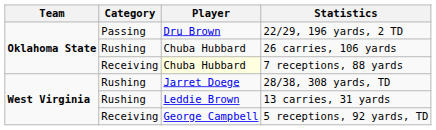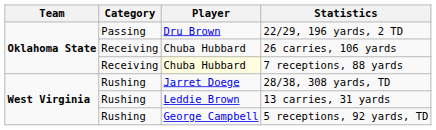(124, 48) Rushing -> (130, 48) Receiving
(130, 116) Receiving -> (124, 116) Rushing
